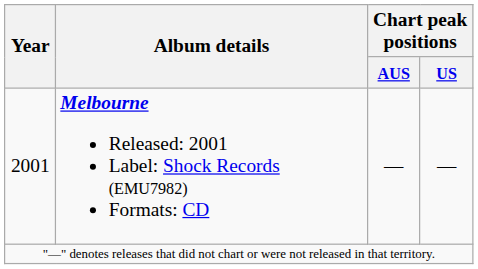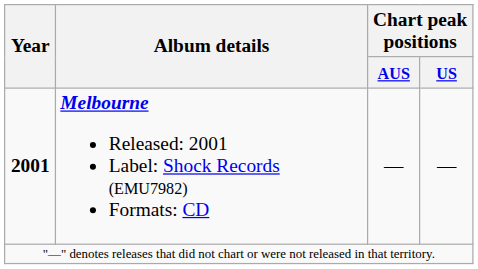(30, 165) normal -> (30, 165) bold
